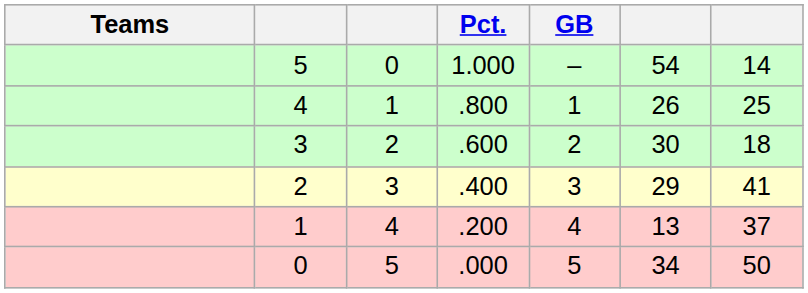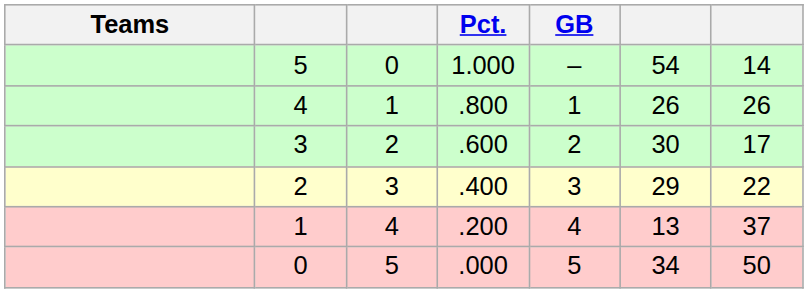(757, 105) 25 -> (757, 105) 26
(757, 145) 18 -> (757, 145) 17
(757, 186) 41 -> (757, 186) 22
